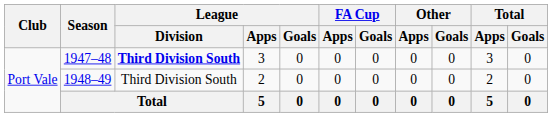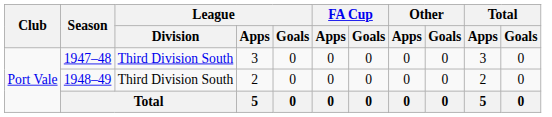(179, 58) bold -> (175, 58) normal
